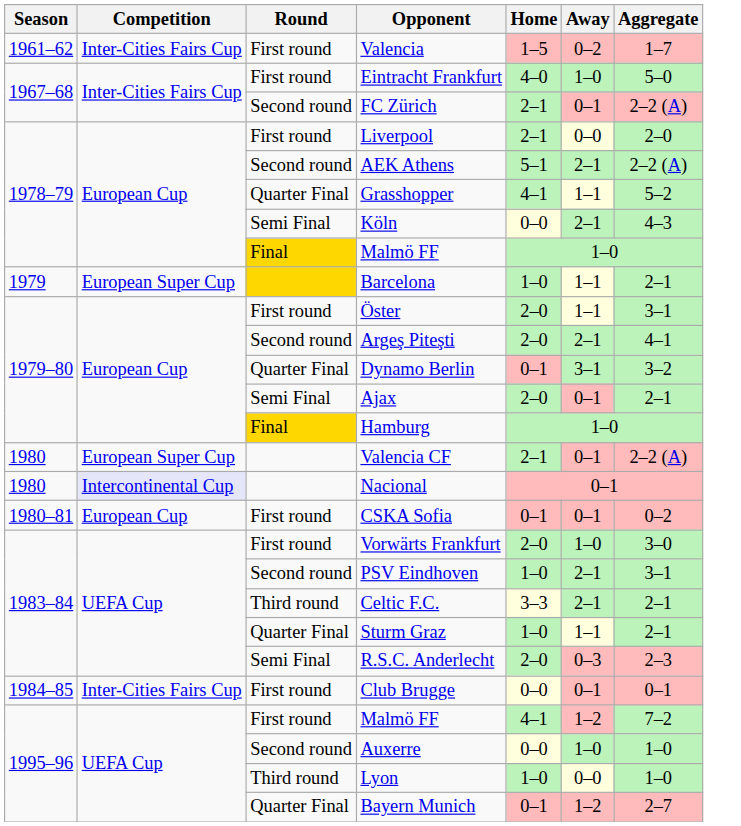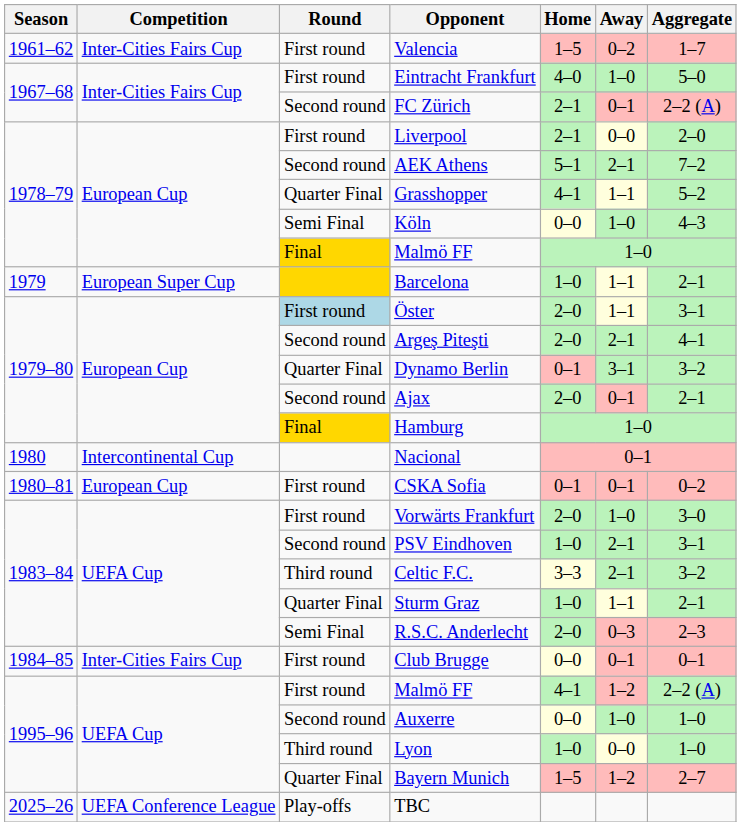(658, 164) 2–2 (A) -> (692, 164) 7–2
(588, 223) 2–1 -> (621, 223) 1–0
(291, 310) no background -> (325, 310) lightblue background
(290, 398) Semi Final -> (335, 398) Second round
- row: (27, 456)
(158, 485) lavender background -> (158, 456) no background
(658, 602) 2–1 -> (692, 573) 3–2
(658, 719) 7–2 -> (692, 690) 2–2 (A)
(534, 806) 0–1 -> (568, 777) 1–5
+ row: (41, 806)
